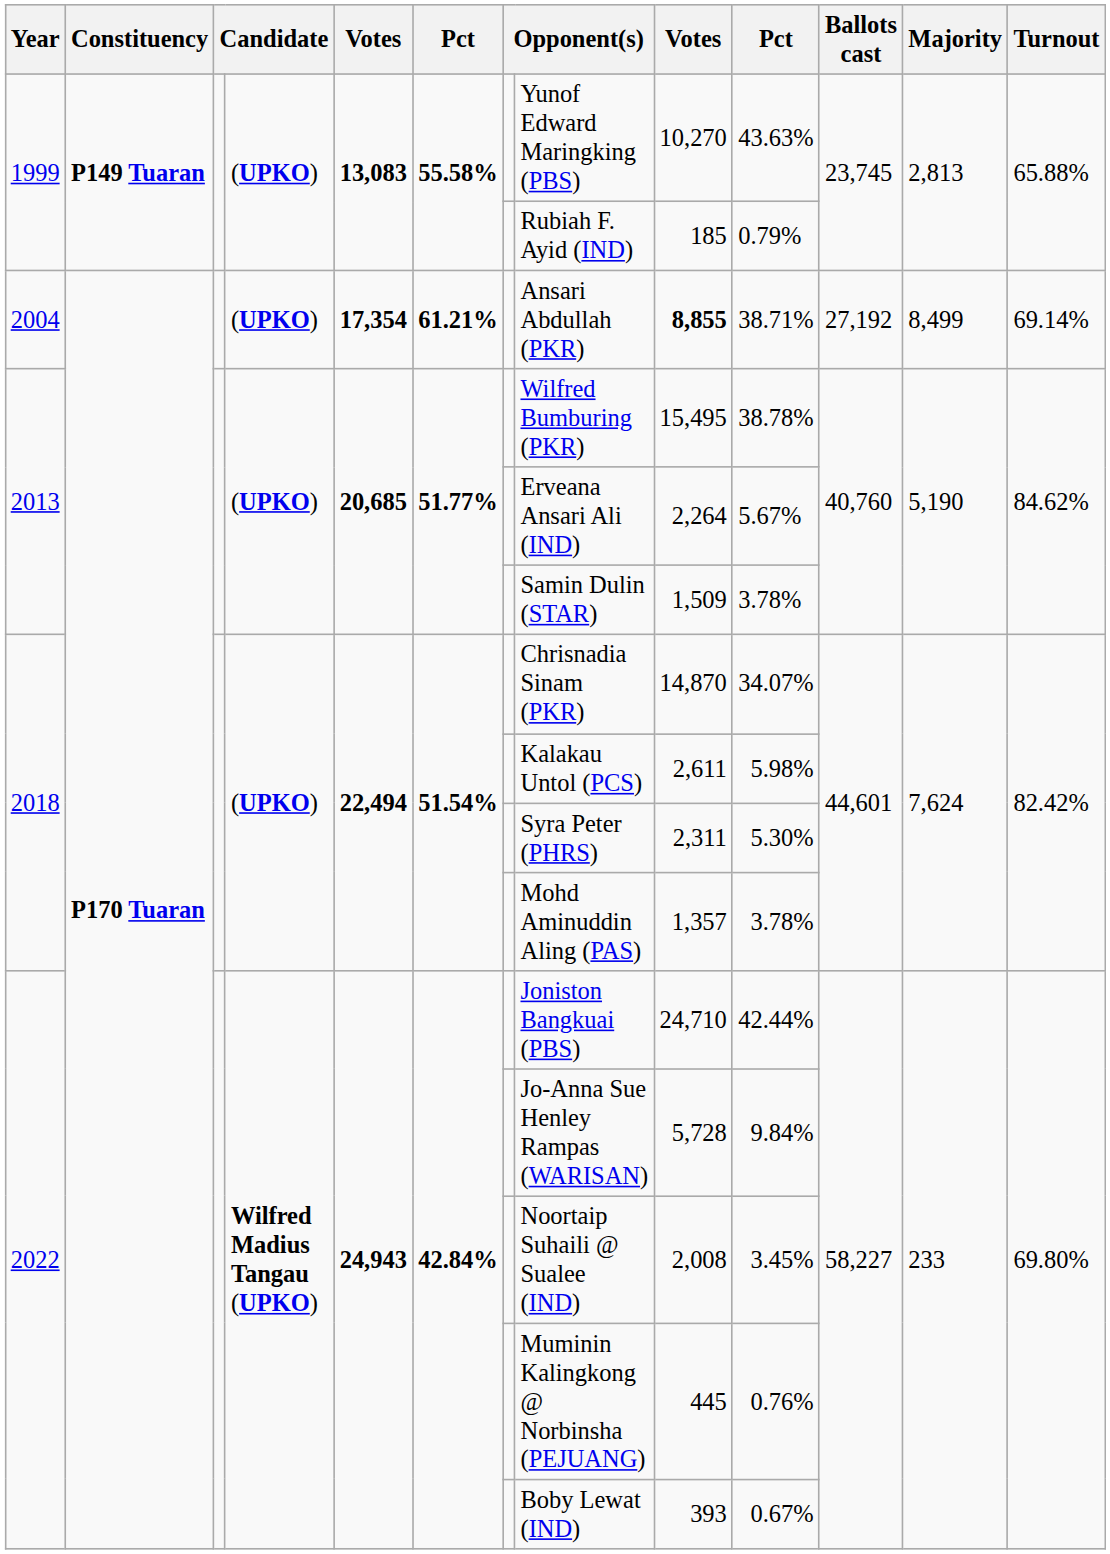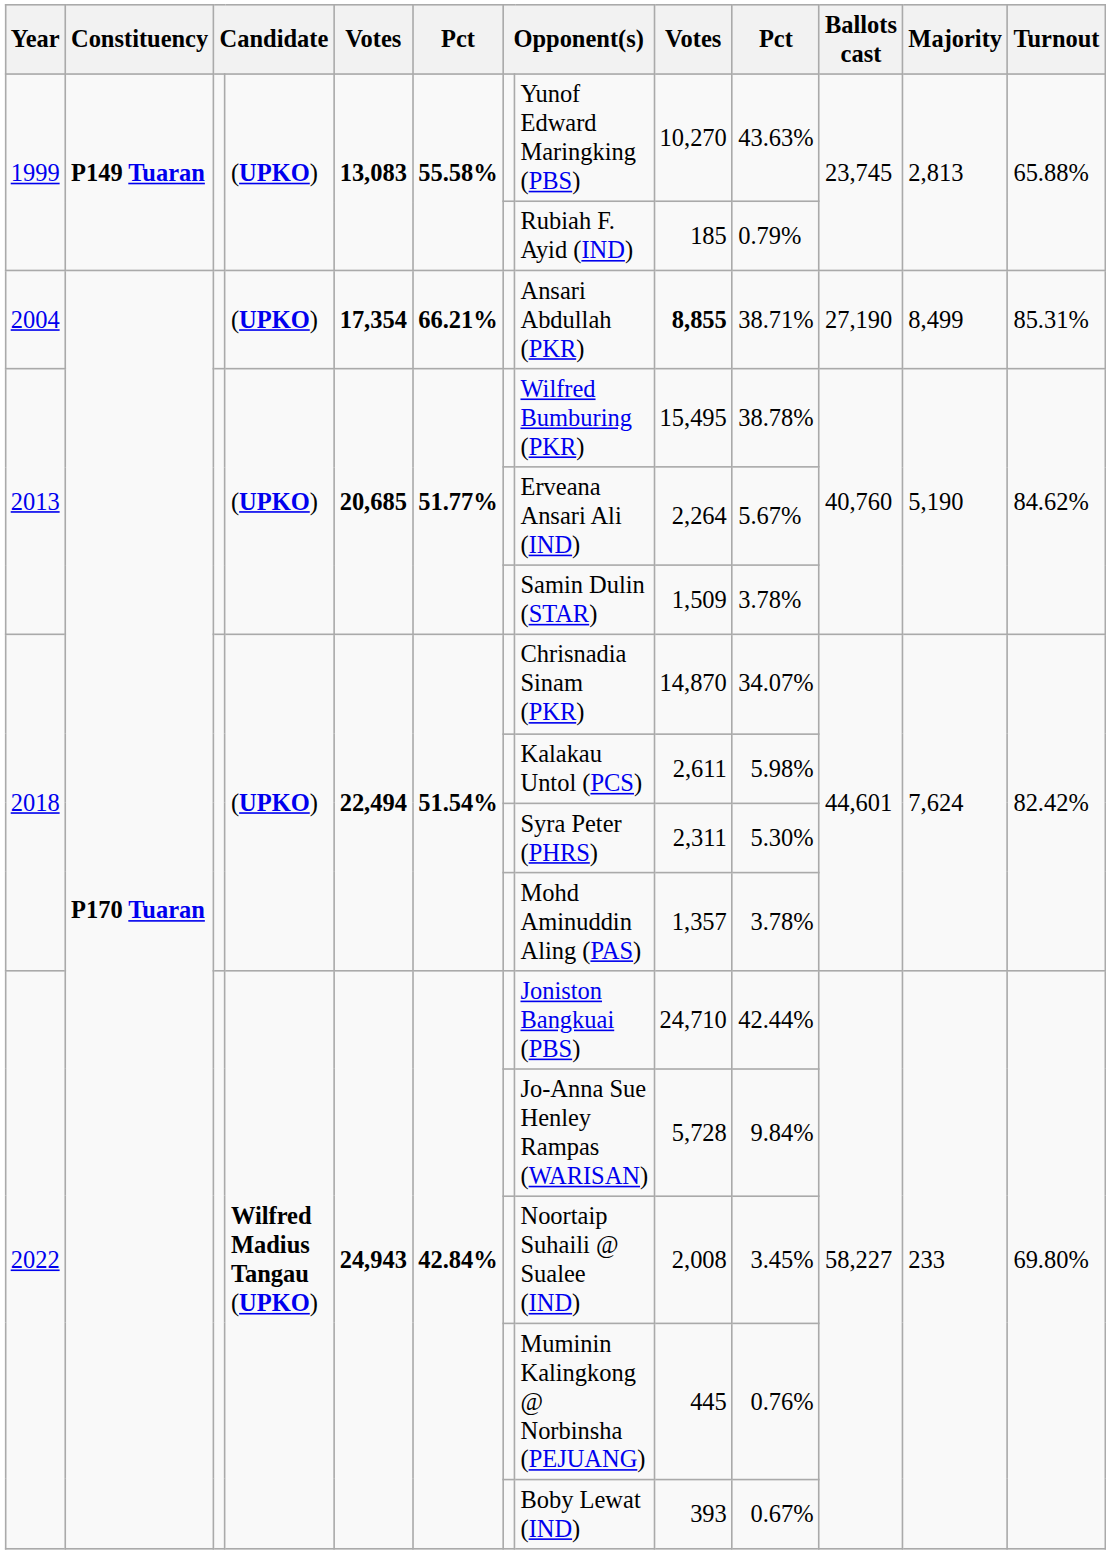(458, 319) 61.21% -> (458, 319) 66.21%
(859, 319) 27,192 -> (859, 319) 27,190
(1051, 319) 69.14% -> (1051, 319) 85.31%
